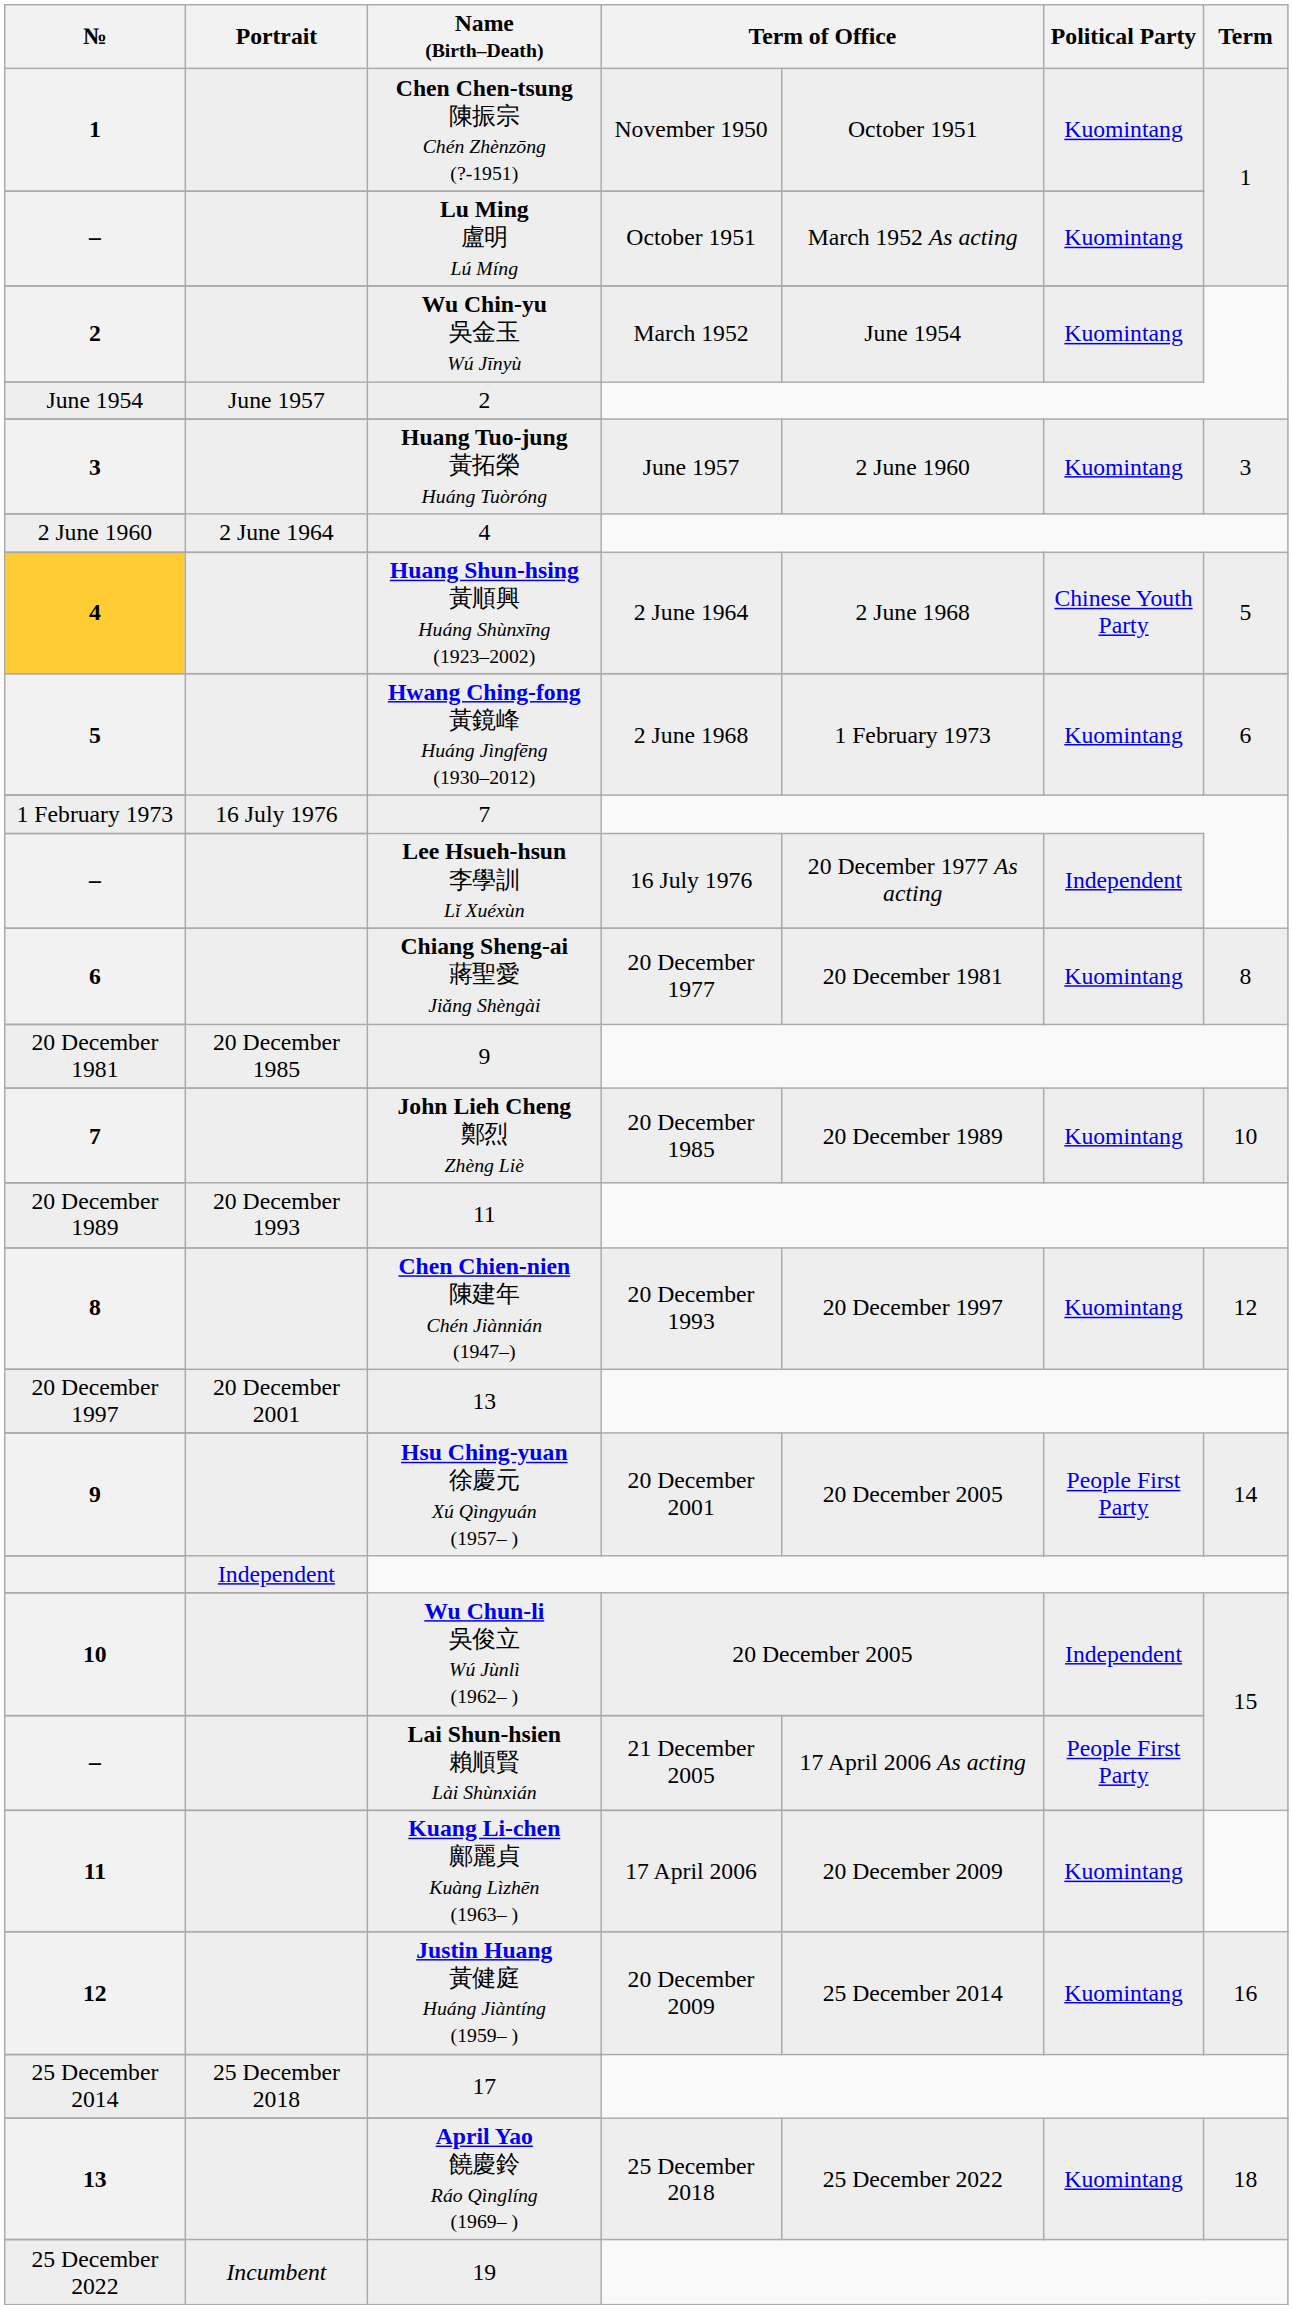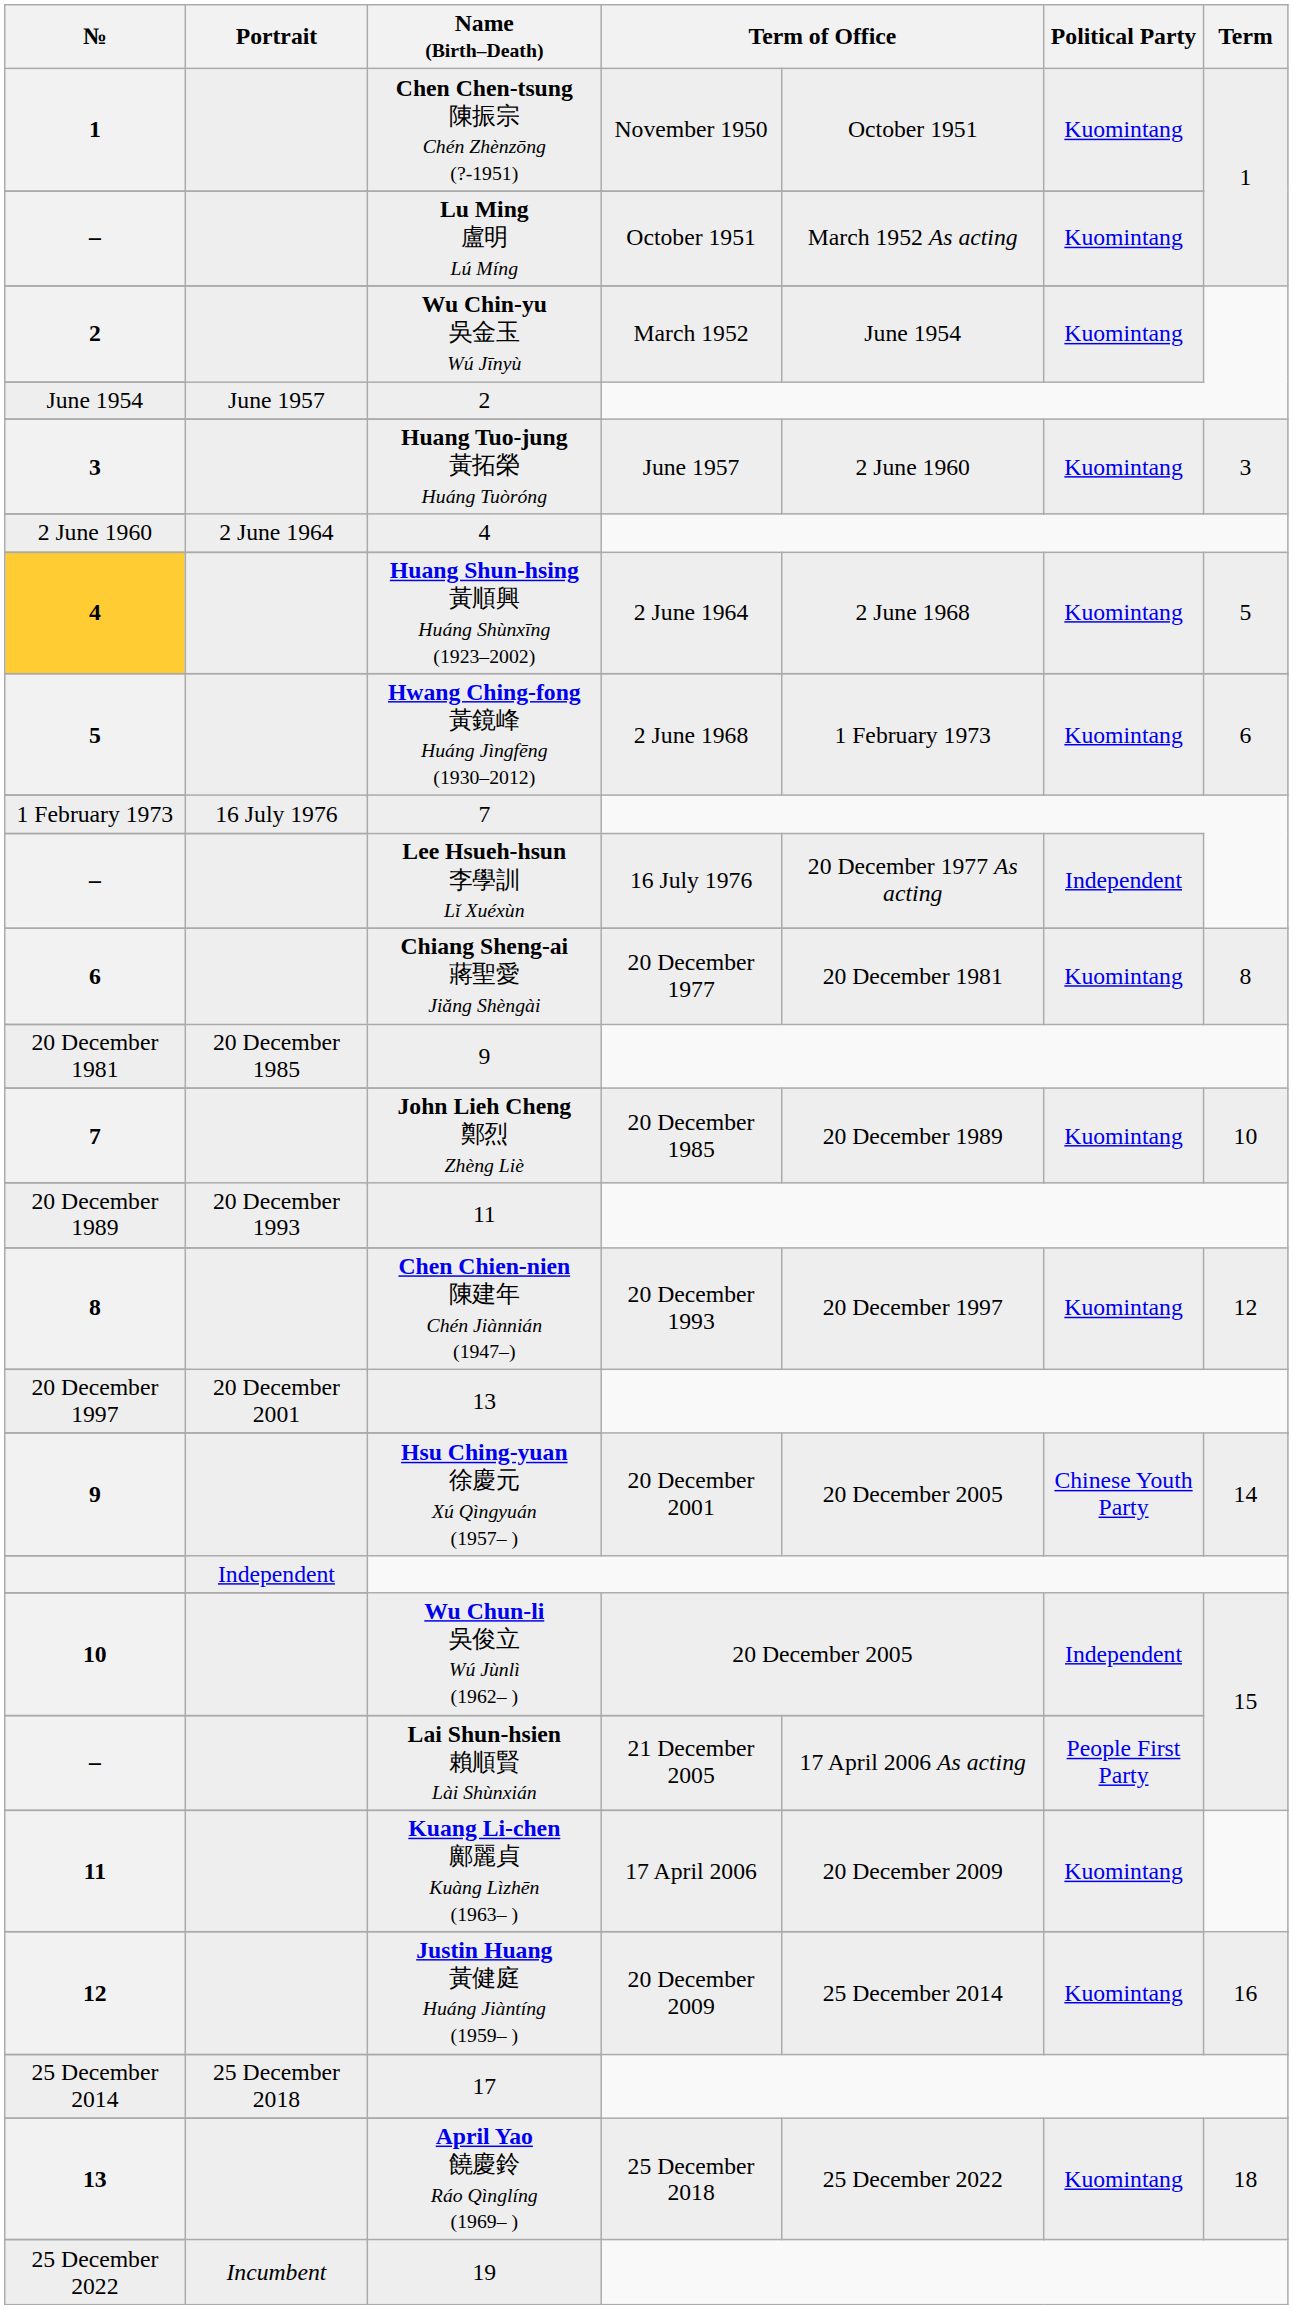(1124, 612) Chinese Youth Party -> (1124, 612) Kuomintang
(1124, 1494) People First Party -> (1124, 1494) Chinese Youth Party
